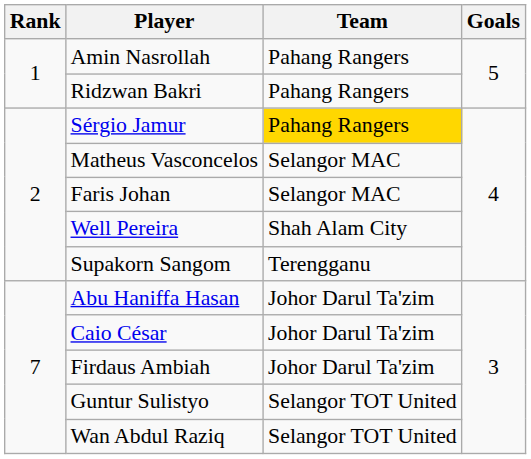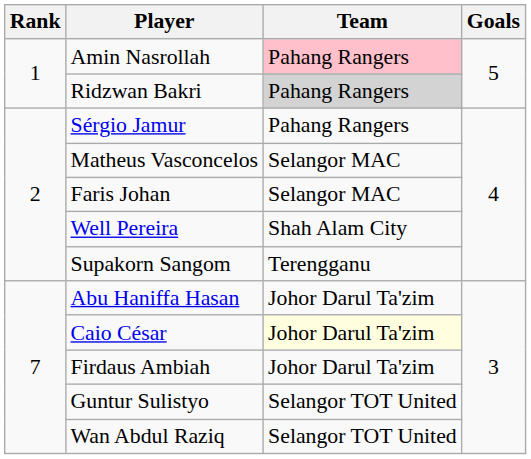(339, 56) no background -> (339, 56) pink background
(339, 90) no background -> (339, 90) lightgrey background
(339, 125) gold background -> (339, 125) no background
(351, 332) no background -> (351, 332) lightyellow background
